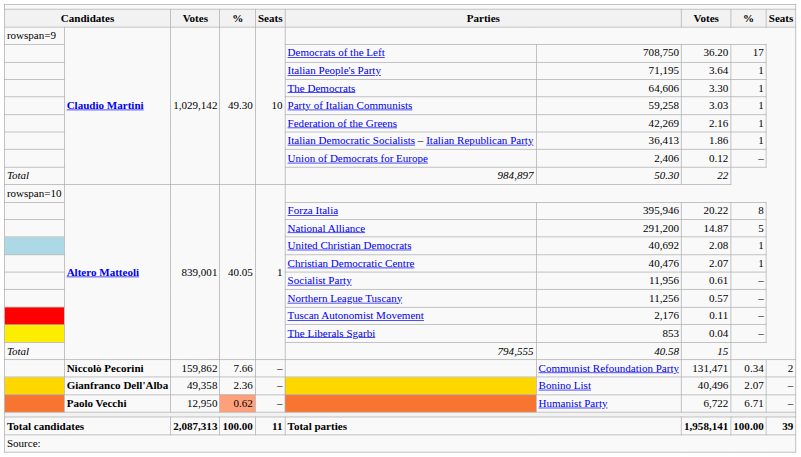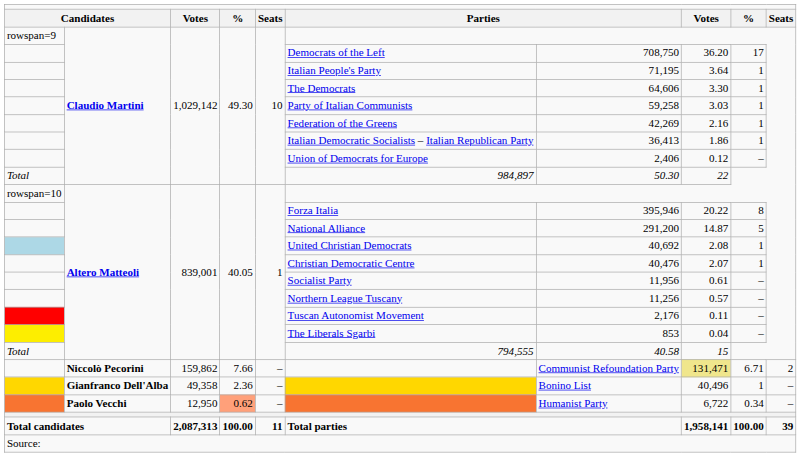(710, 368) no background -> (710, 368) khaki background
(754, 368) 0.34 -> (754, 368) 6.71
(754, 386) 2.07 -> (761, 386) 1
(754, 403) 6.71 -> (754, 403) 0.34
